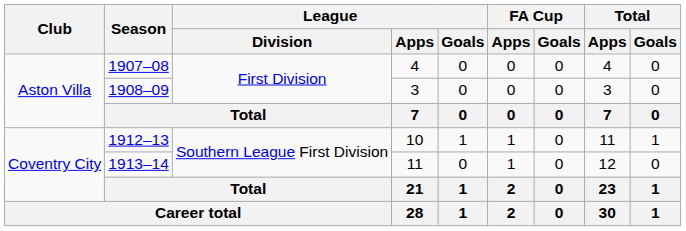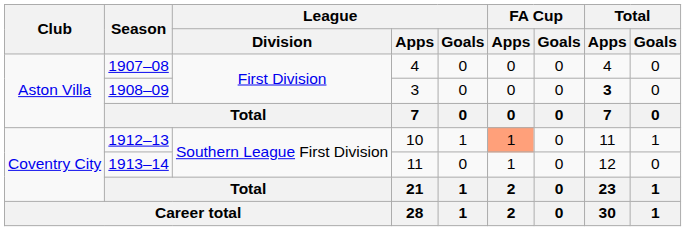(607, 90) normal -> (607, 90) bold
(511, 139) no background -> (511, 139) lightsalmon background
